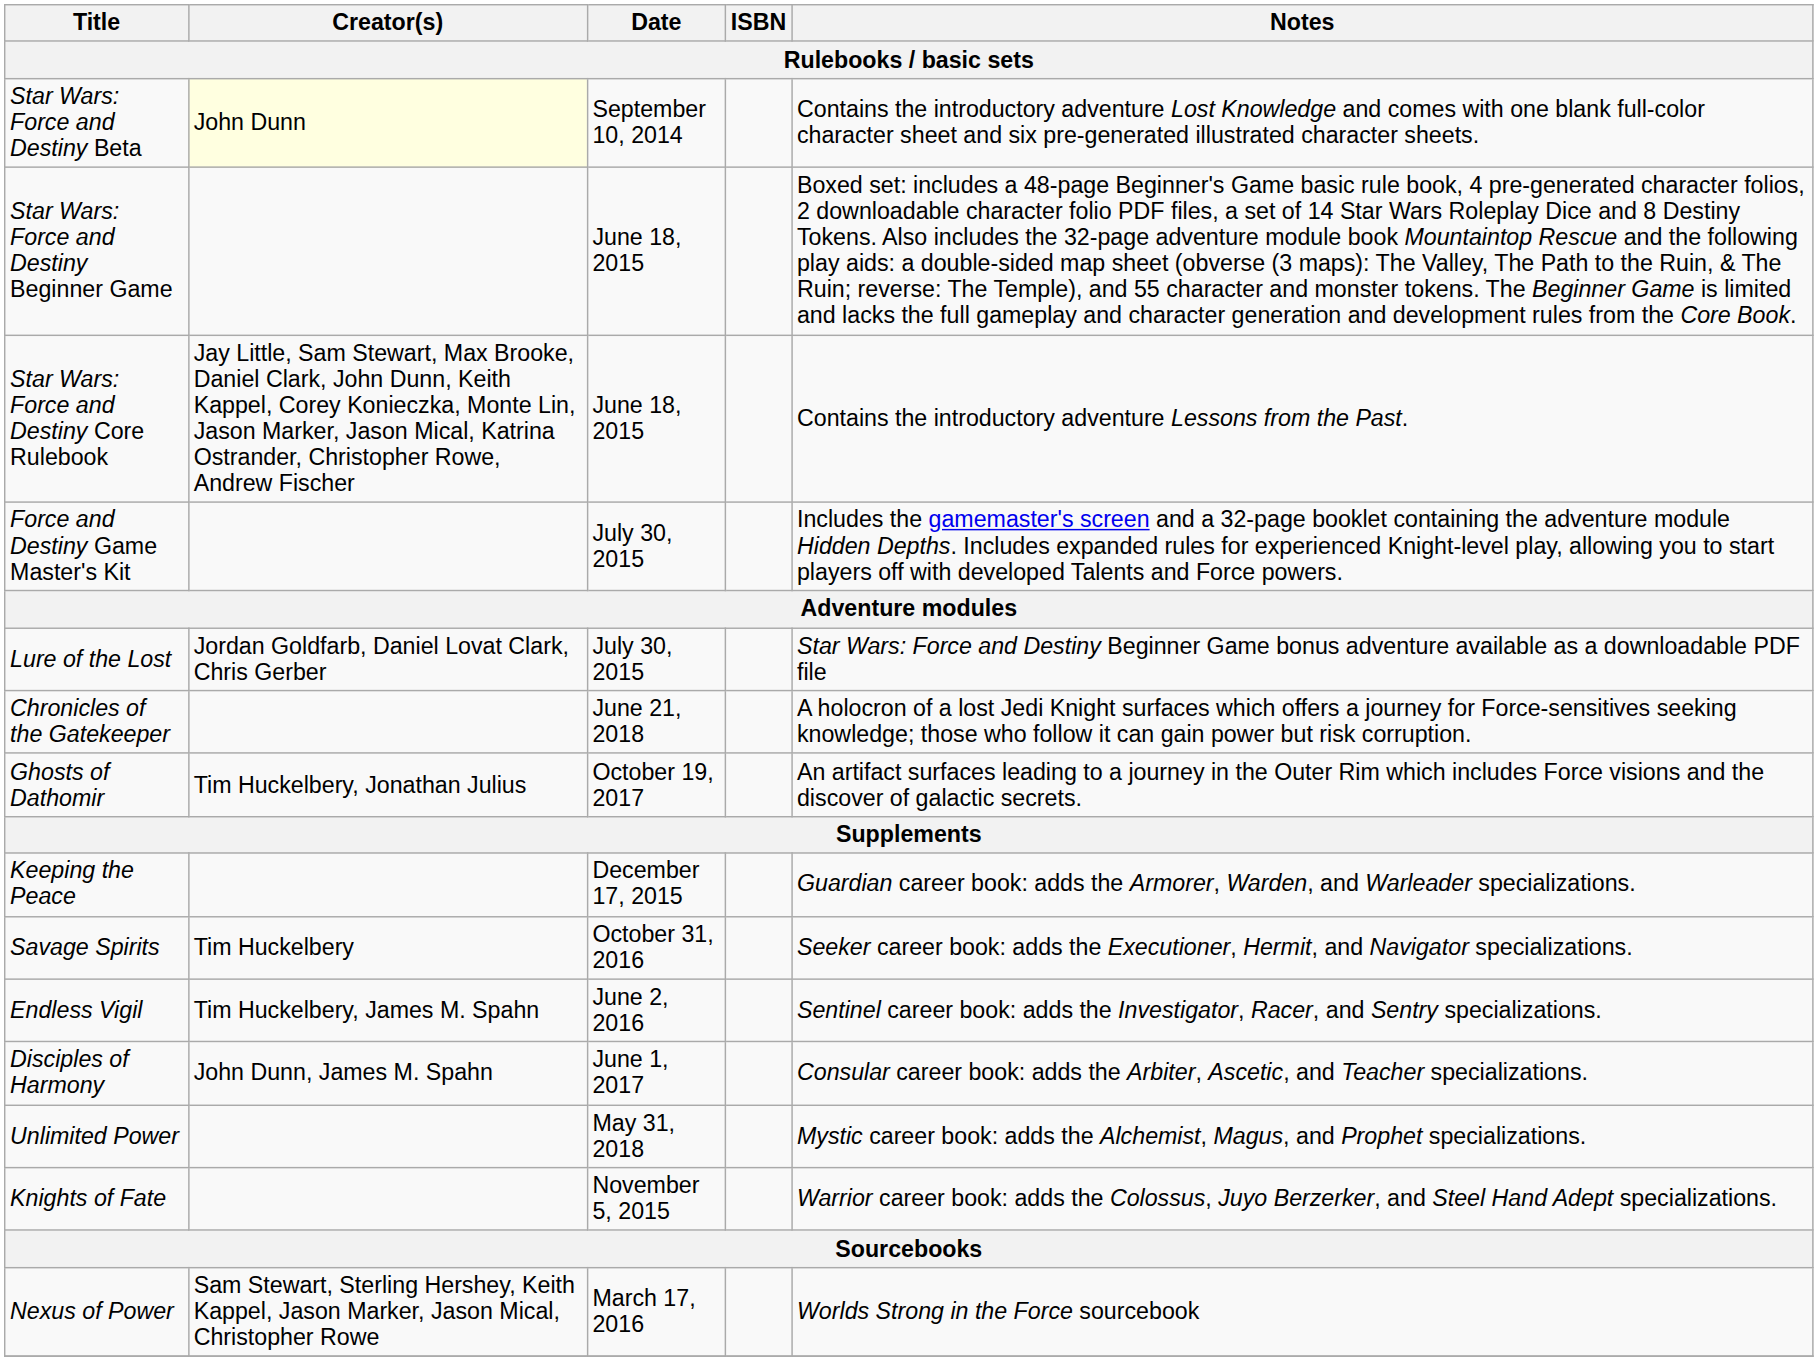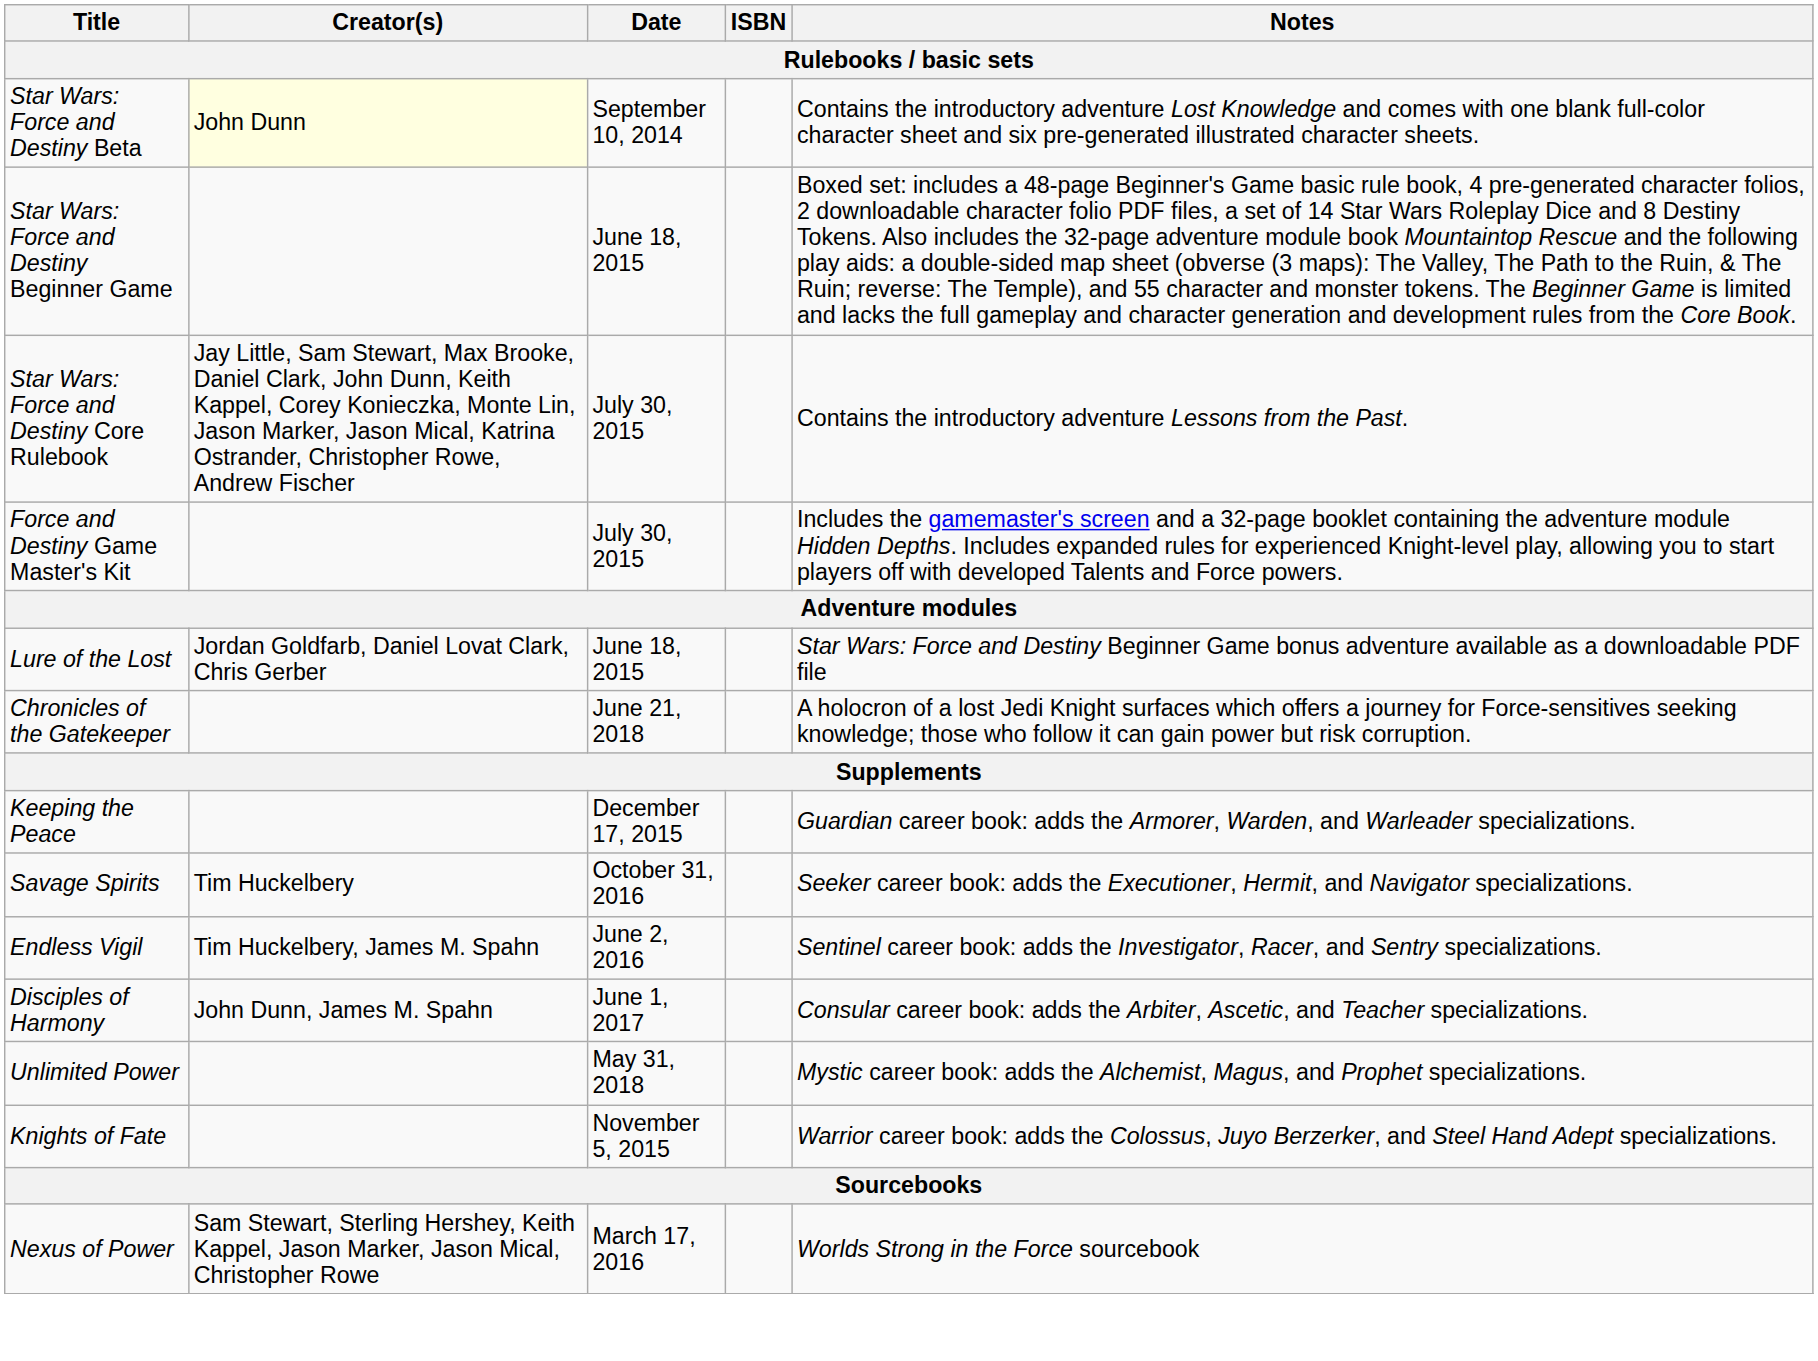(637, 418) June 18, 2015 -> (632, 418) July 30, 2015
(632, 658) July 30, 2015 -> (637, 658) June 18, 2015
- row: (60, 784)
